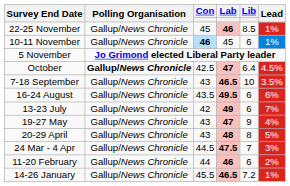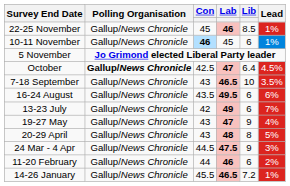(249, 148) 7 -> (249, 148) 9
